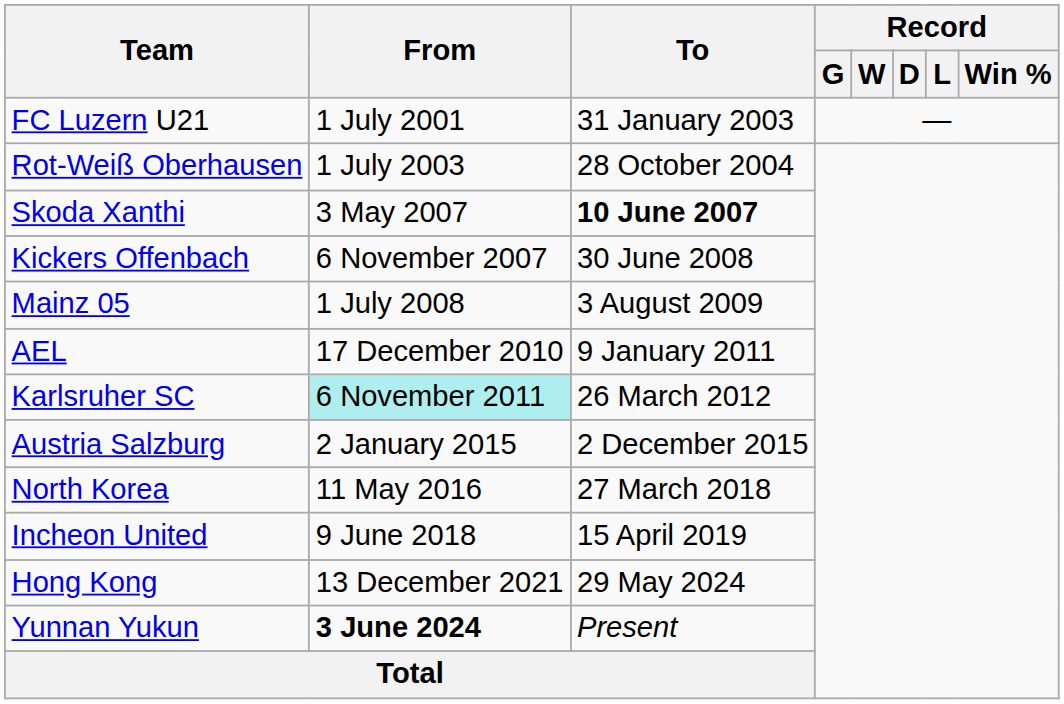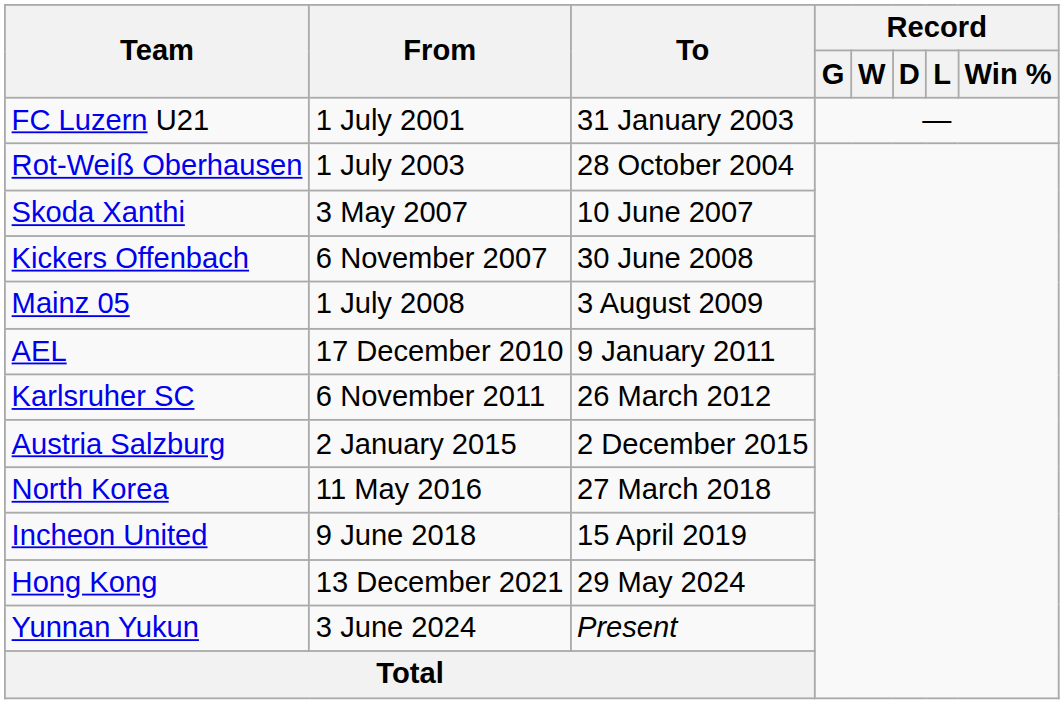(668, 212) bold -> (665, 212) normal
(431, 397) paleturquoise background -> (431, 397) no background
(398, 627) bold -> (396, 627) normal
